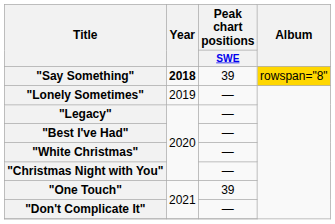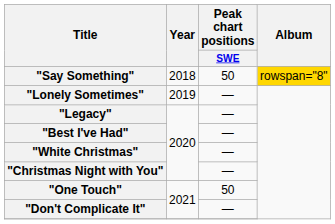(182, 76) bold -> (182, 76) normal
(228, 76) 39 -> (228, 76) 50
(228, 190) 39 -> (228, 190) 50
